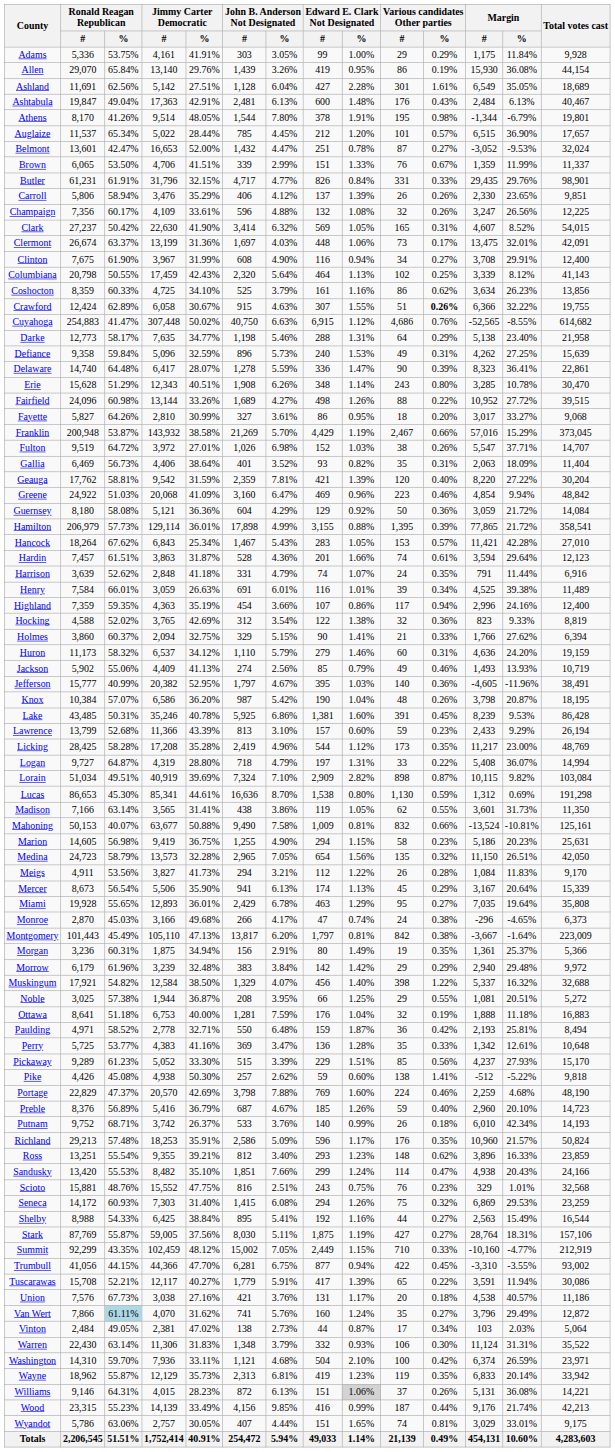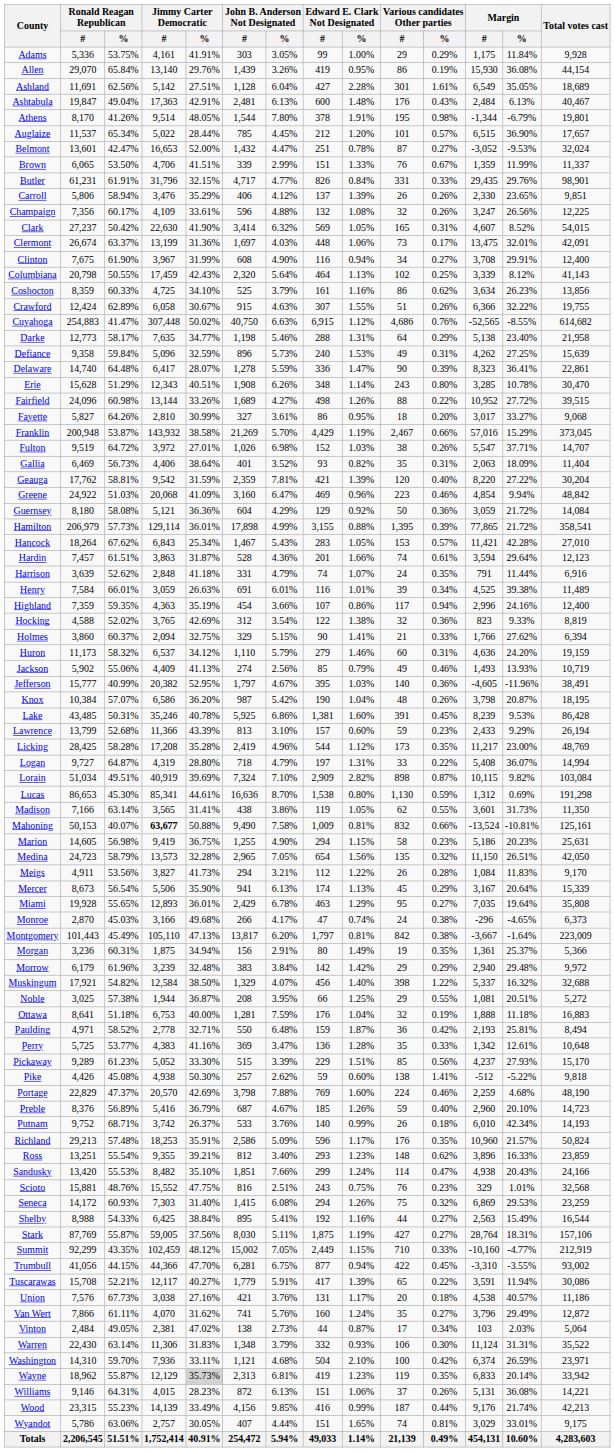(445, 306) bold -> (445, 306) normal
(164, 825) normal -> (164, 825) bold
(123, 1313) lightblue background -> (123, 1313) no background
(204, 1376) no background -> (204, 1376) lightgrey background
(361, 1392) lightgrey background -> (361, 1392) no background
